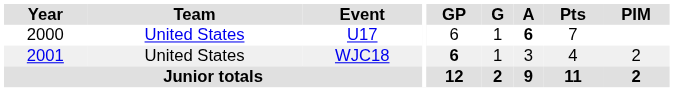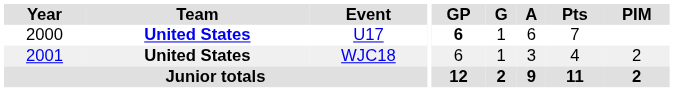(195, 35) normal -> (197, 35) bold
(454, 35) normal -> (458, 35) bold
(528, 35) bold -> (531, 35) normal
(195, 55) normal -> (197, 55) bold
(454, 55) bold -> (458, 55) normal
